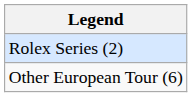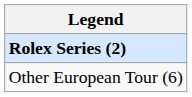(66, 48) normal -> (67, 48) bold
